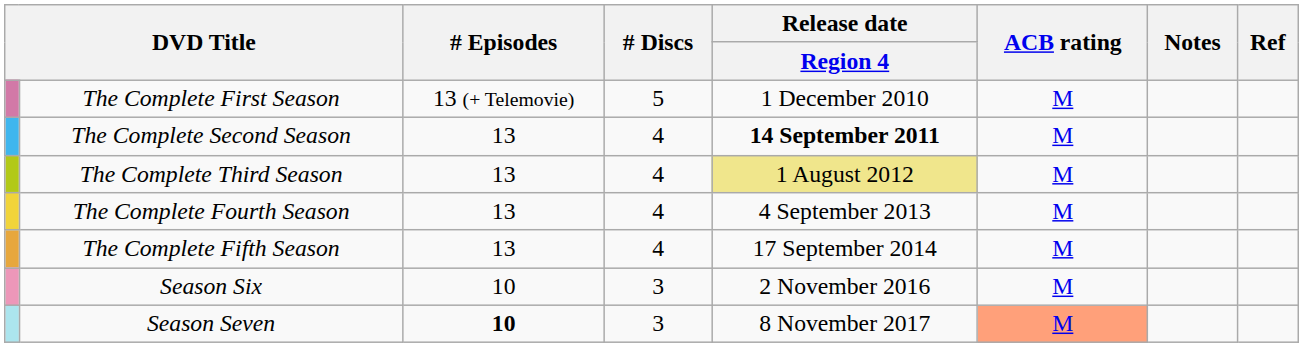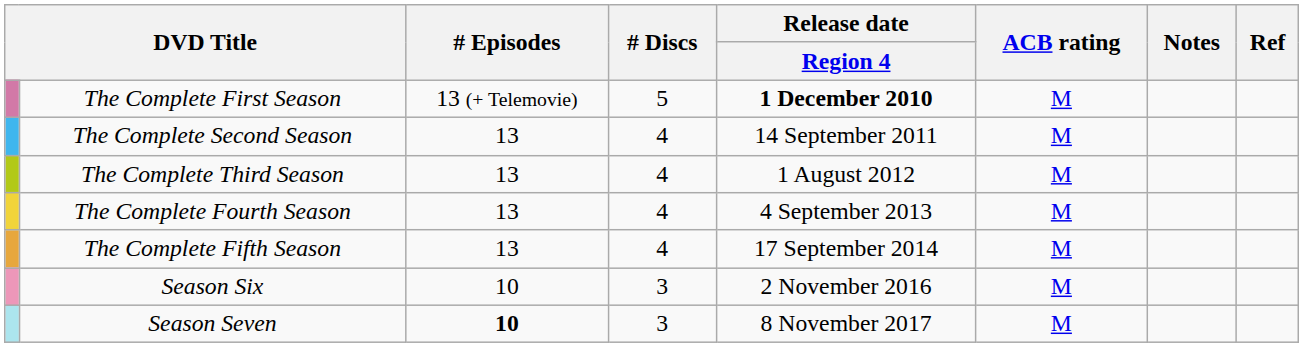(845, 98) normal -> (846, 98) bold
(845, 135) bold -> (846, 135) normal
(845, 173) khaki background -> (846, 173) no background
(1063, 323) lightsalmon background -> (1061, 323) no background
